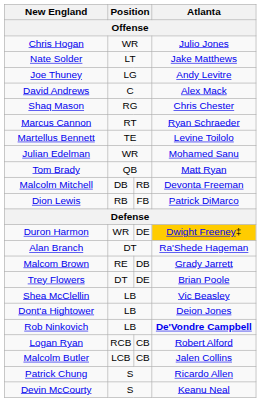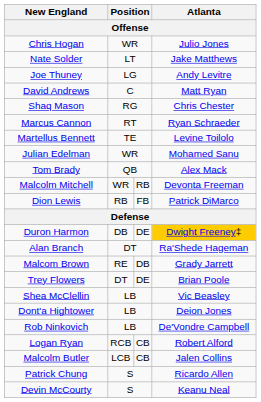(204, 91) Alex Mack -> (204, 91) Matt Ryan
(204, 169) Matt Ryan -> (204, 169) Alex Mack
(121, 185) DB -> (121, 185) WR
(121, 232) WR -> (121, 232) DB
(204, 327) bold -> (204, 327) normal
